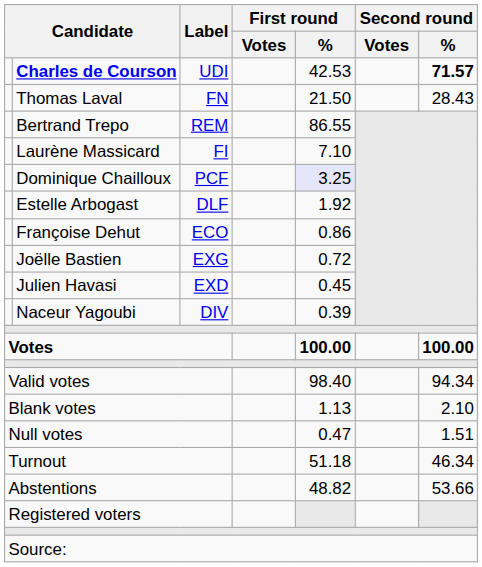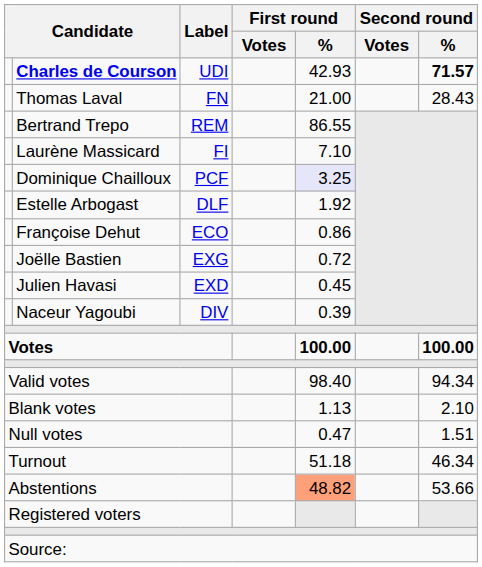(330, 72) 42.53 -> (330, 72) 42.93
(330, 98) 21.50 -> (330, 98) 21.00
(330, 488) no background -> (330, 488) lightsalmon background
